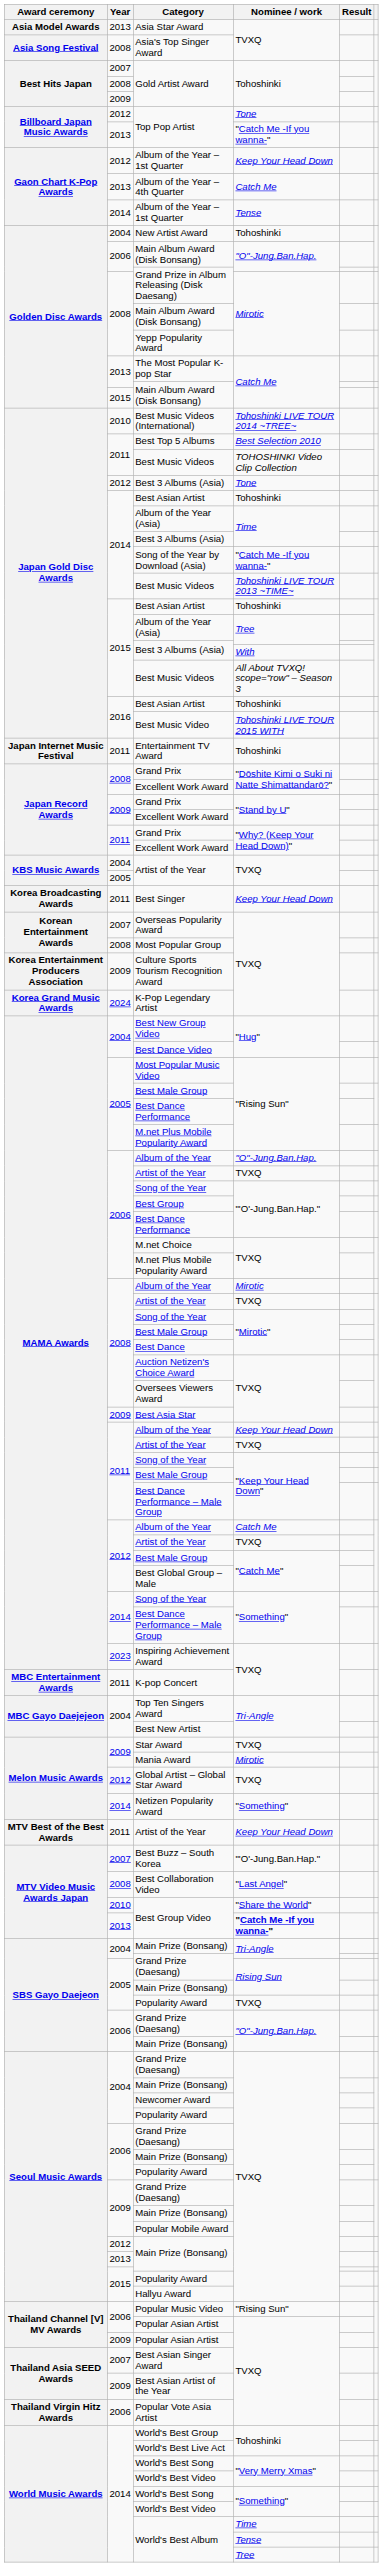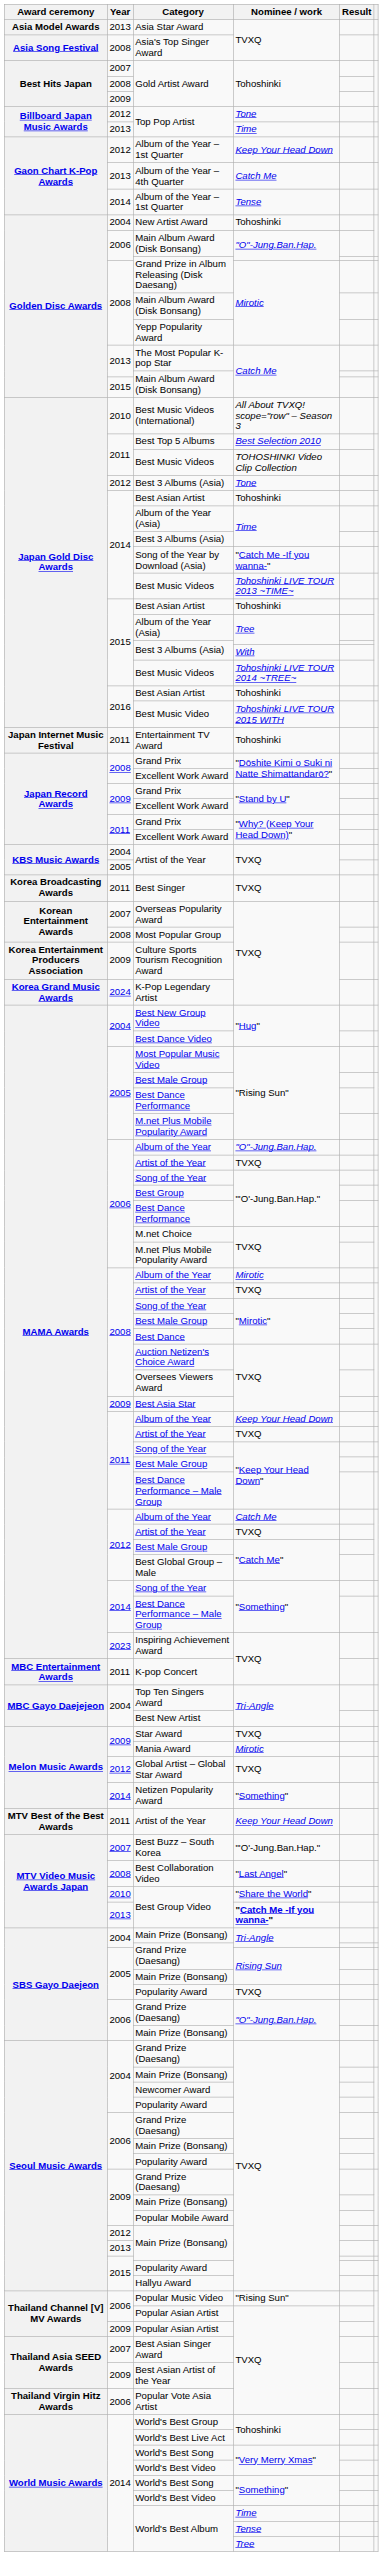(272, 134) "Catch Me -If you wanna-" -> (246, 129) Time
(285, 421) Tohoshinki LIVE TOUR 2014 ~TREE~ -> (284, 415) All About TVXQ! scope="row" – Season 3
(284, 678) All About TVXQ! scope="row" – Season 3 -> (285, 673) Tohoshinki LIVE TOUR 2014 ~TREE~
(284, 898) Keep Your Head Down -> (249, 888) TVXQ
